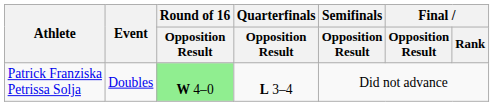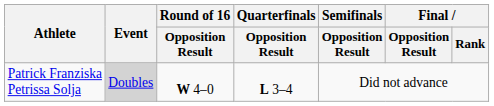(131, 82) no background -> (131, 82) lightgrey background
(195, 90) lightgreen background -> (195, 90) no background
